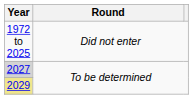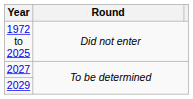(19, 70) lightgrey background -> (19, 70) no background
(19, 86) khaki background -> (19, 86) no background
